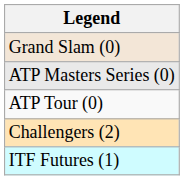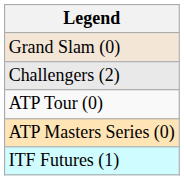(92, 75) ATP Masters Series (0) -> (64, 75) Challengers (2)
(64, 132) Challengers (2) -> (92, 132) ATP Masters Series (0)
